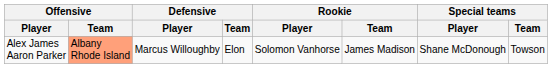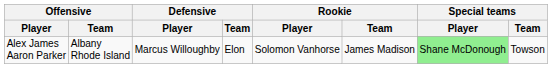(100, 50) lightsalmon background -> (100, 50) no background
(463, 50) no background -> (463, 50) lightgreen background
